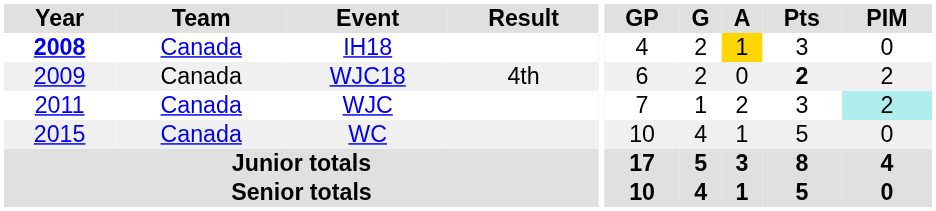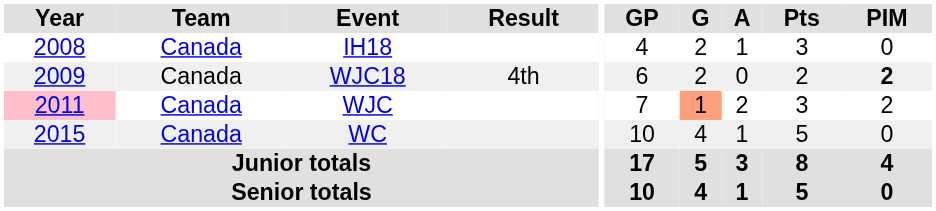(60, 47) bold -> (60, 47) normal
(742, 47) gold background -> (742, 47) no background
(802, 76) bold -> (802, 76) normal
(887, 76) normal -> (887, 76) bold
(60, 105) no background -> (60, 105) pink background
(701, 105) no background -> (701, 105) lightsalmon background
(887, 105) paleturquoise background -> (887, 105) no background
